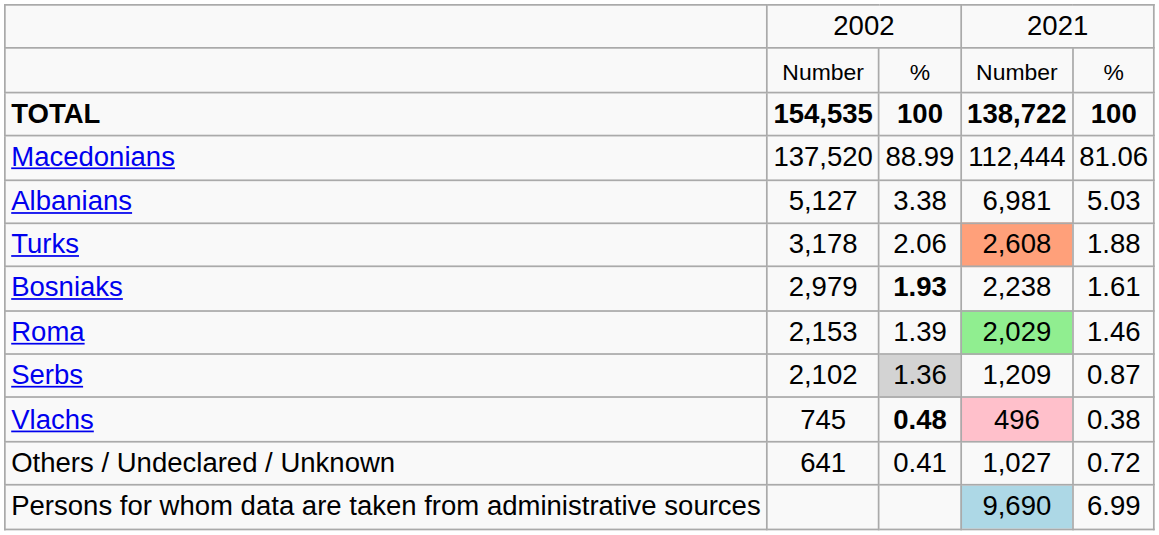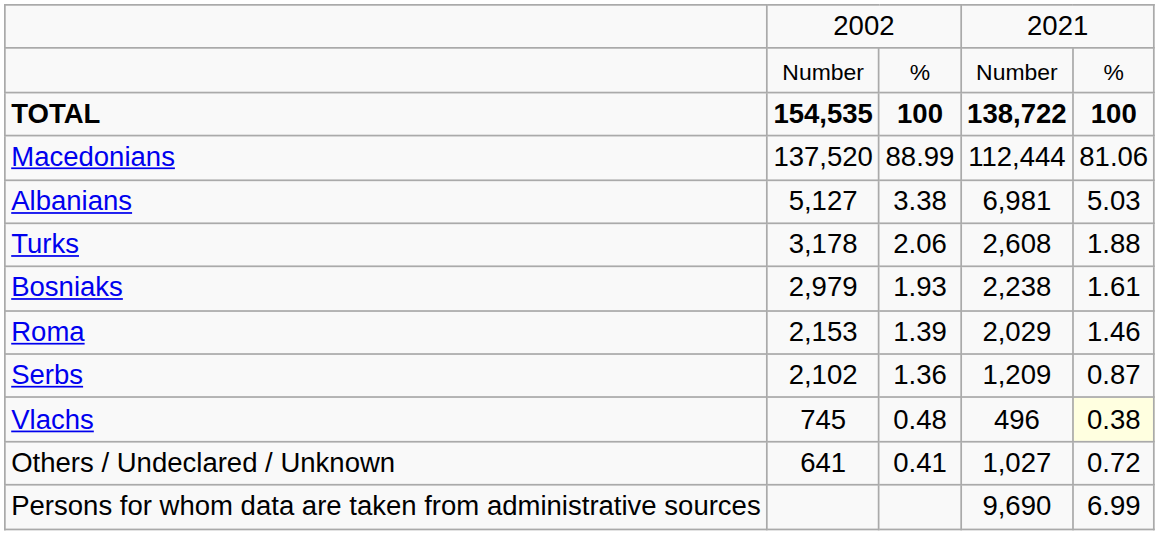(1017, 244) lightsalmon background -> (1017, 244) no background
(920, 288) bold -> (920, 288) normal
(1017, 331) lightgreen background -> (1017, 331) no background
(920, 375) lightgrey background -> (920, 375) no background
(920, 419) bold -> (920, 419) normal
(1017, 419) pink background -> (1017, 419) no background
(1114, 419) no background -> (1114, 419) lightyellow background
(1017, 506) lightblue background -> (1017, 506) no background
